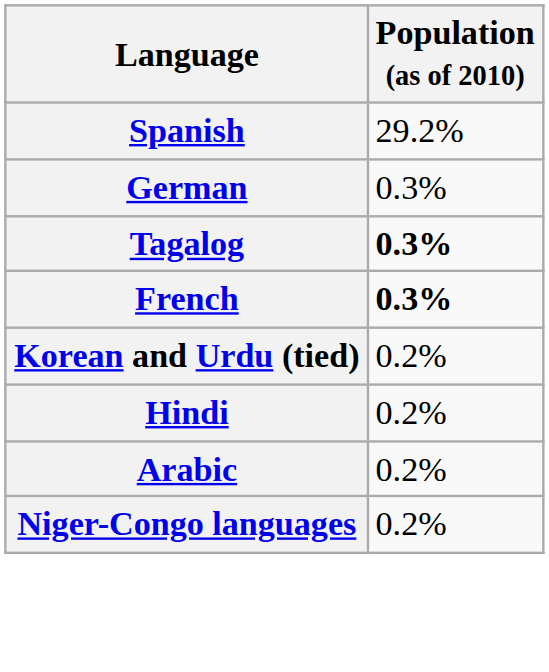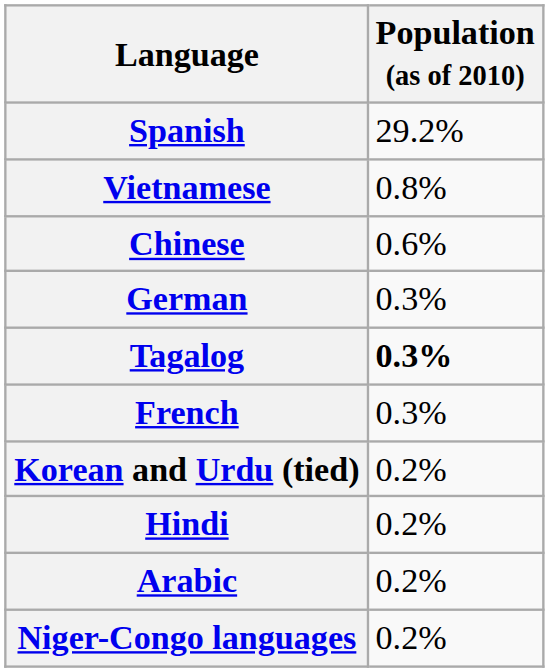+ row: (187, 186)
+ row: (187, 242)
(414, 299) bold -> (411, 411) normal
